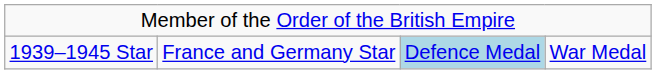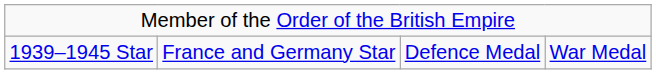(472, 52) lightblue background -> (472, 52) no background
